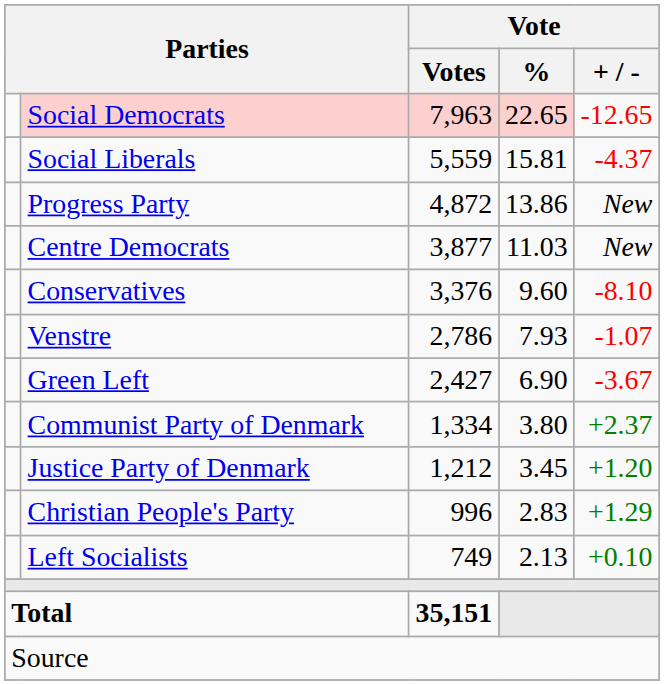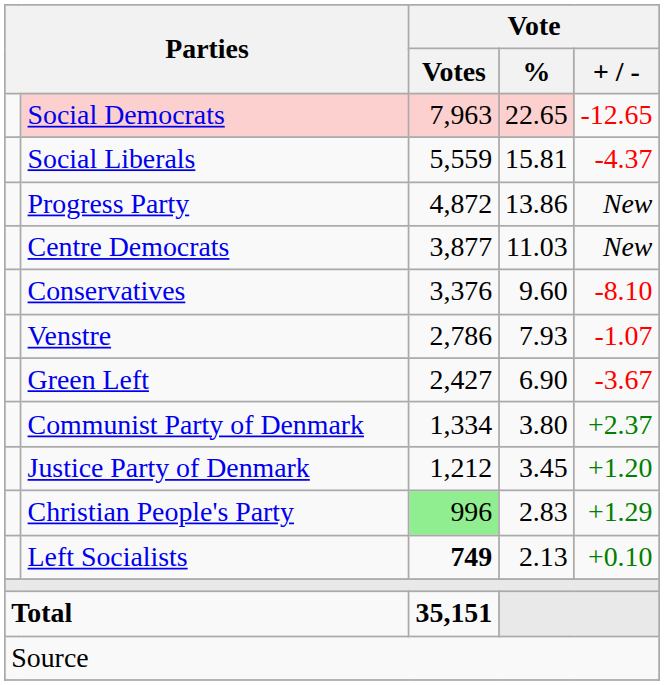(471, 512) no background -> (471, 512) lightgreen background
(471, 556) normal -> (471, 556) bold
